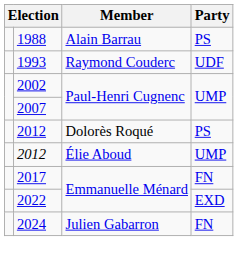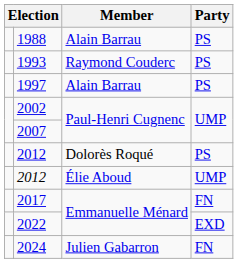(209, 62) UDF -> (203, 62) PS
+ row: (31, 85)
